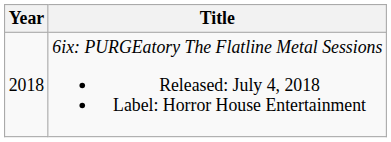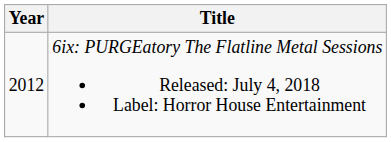(26, 84) 2018 -> (26, 84) 2012
